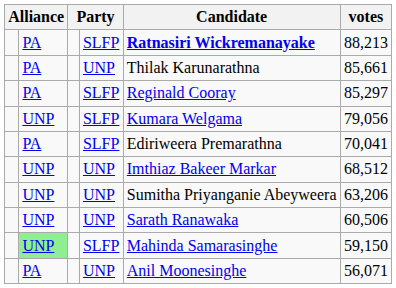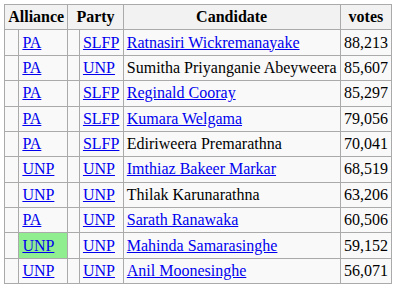(221, 42) bold -> (213, 42) normal
(193, 67) Thilak Karunarathna -> (232, 67) Sumitha Priyanganie Abeyweera
(366, 67) 85,661 -> (366, 67) 85,607
(38, 118) UNP -> (32, 118) PA
(366, 169) 68,512 -> (366, 169) 68,519
(232, 194) Sumitha Priyanganie Abeyweera -> (193, 194) Thilak Karunarathna
(38, 220) UNP -> (32, 220) PA
(101, 245) SLFP -> (99, 245) UNP
(366, 245) 59,150 -> (366, 245) 59,152
(32, 270) PA -> (38, 270) UNP
